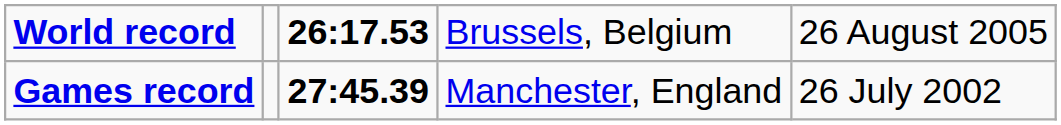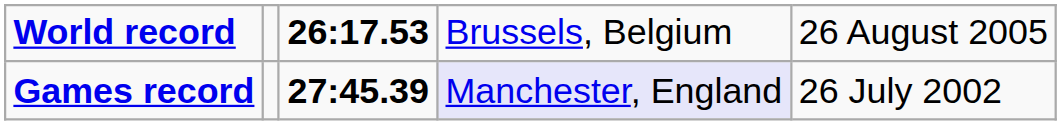(614, 89) no background -> (614, 89) lavender background
